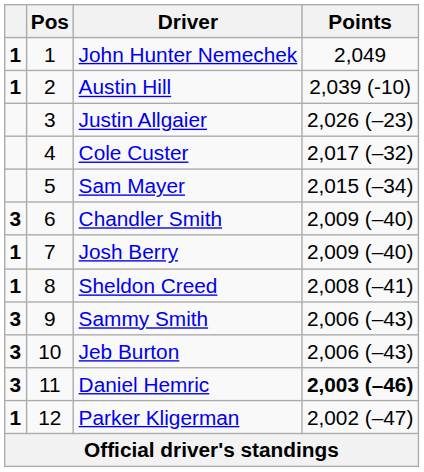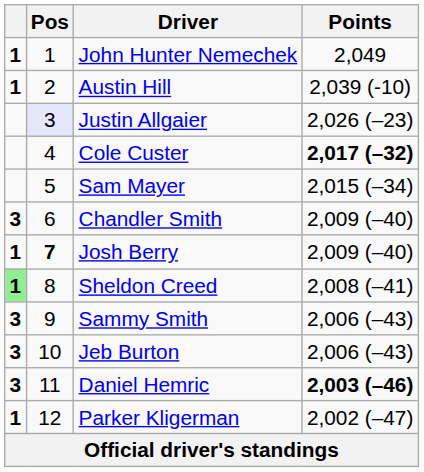(50, 120) no background -> (50, 120) lavender background
(360, 153) normal -> (360, 153) bold
(50, 252) normal -> (50, 252) bold
(15, 285) no background -> (15, 285) lightgreen background
